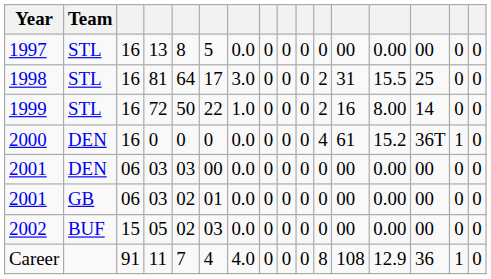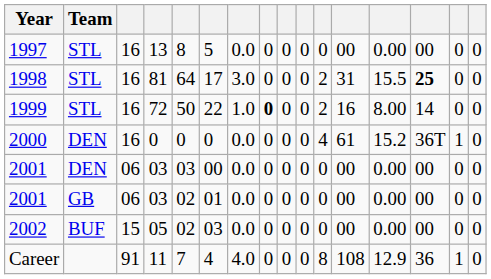(424, 79) normal -> (424, 79) bold
(268, 109) normal -> (268, 109) bold
